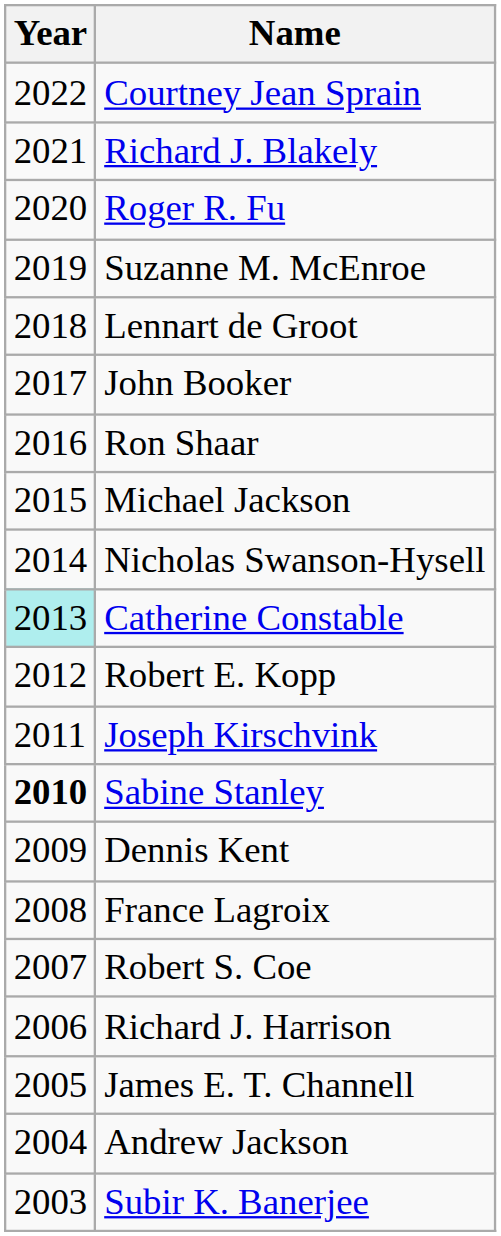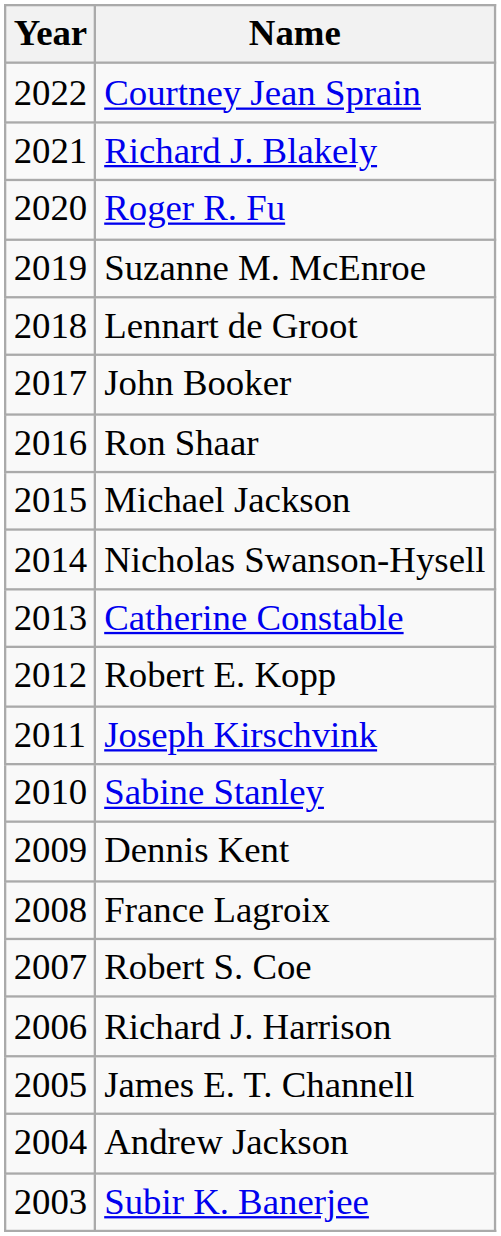(50, 617) paleturquoise background -> (50, 617) no background
(50, 792) bold -> (50, 792) normal
